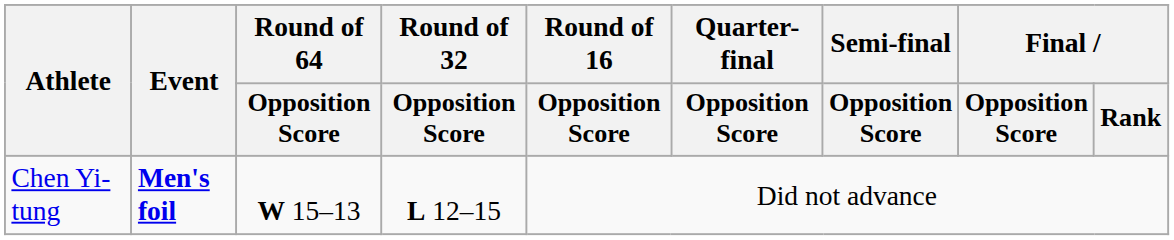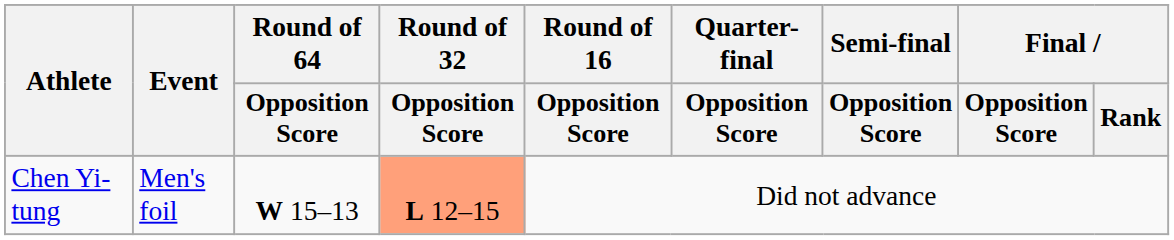(174, 195) bold -> (172, 195) normal
(454, 211) no background -> (453, 211) lightsalmon background
